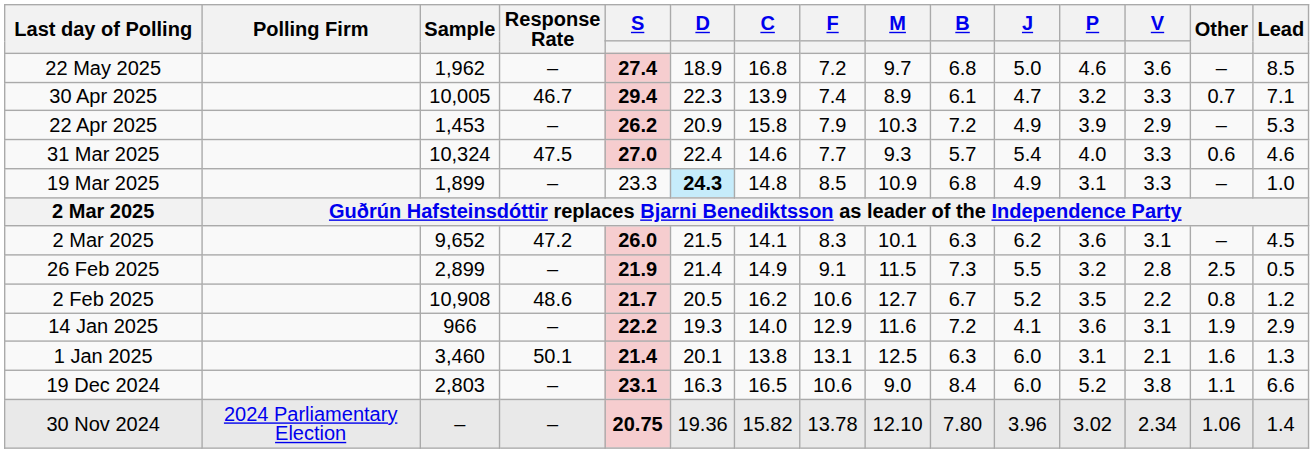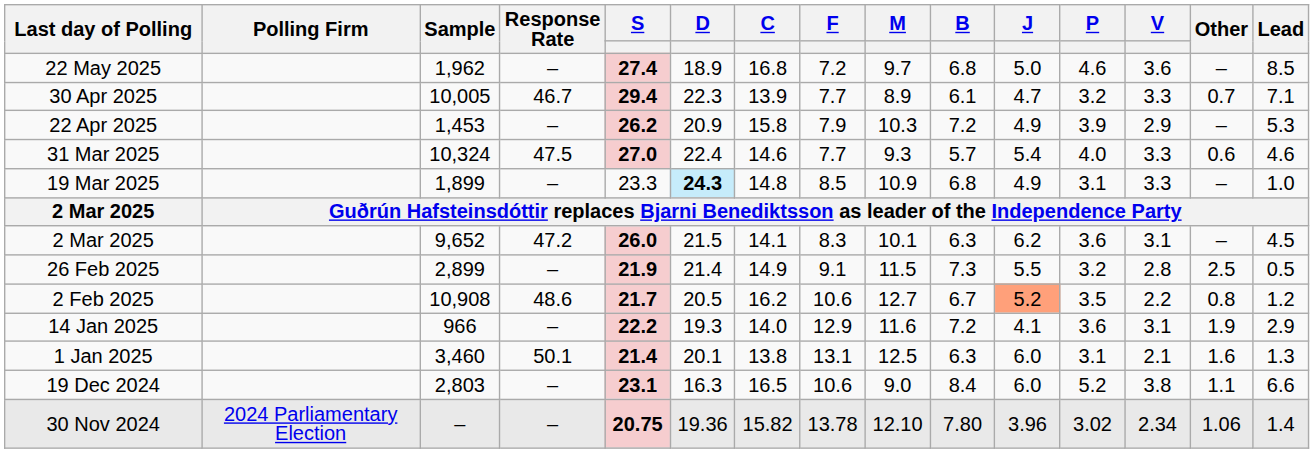(833, 97) 7.4 -> (833, 97) 7.7
(1028, 299) no background -> (1028, 299) lightsalmon background
